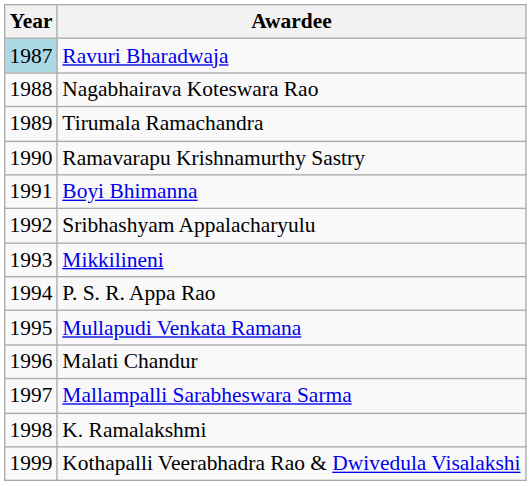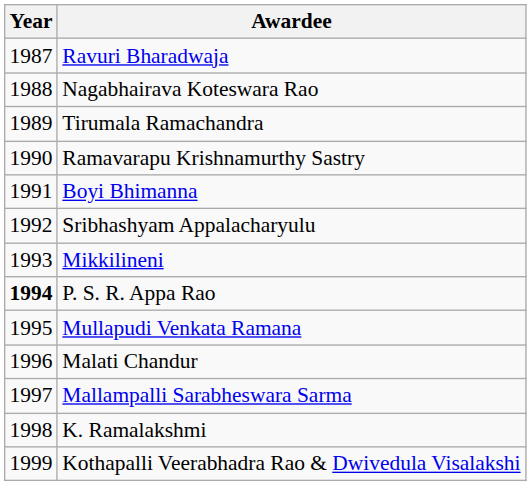(31, 55) lightblue background -> (31, 55) no background
(31, 293) normal -> (31, 293) bold
